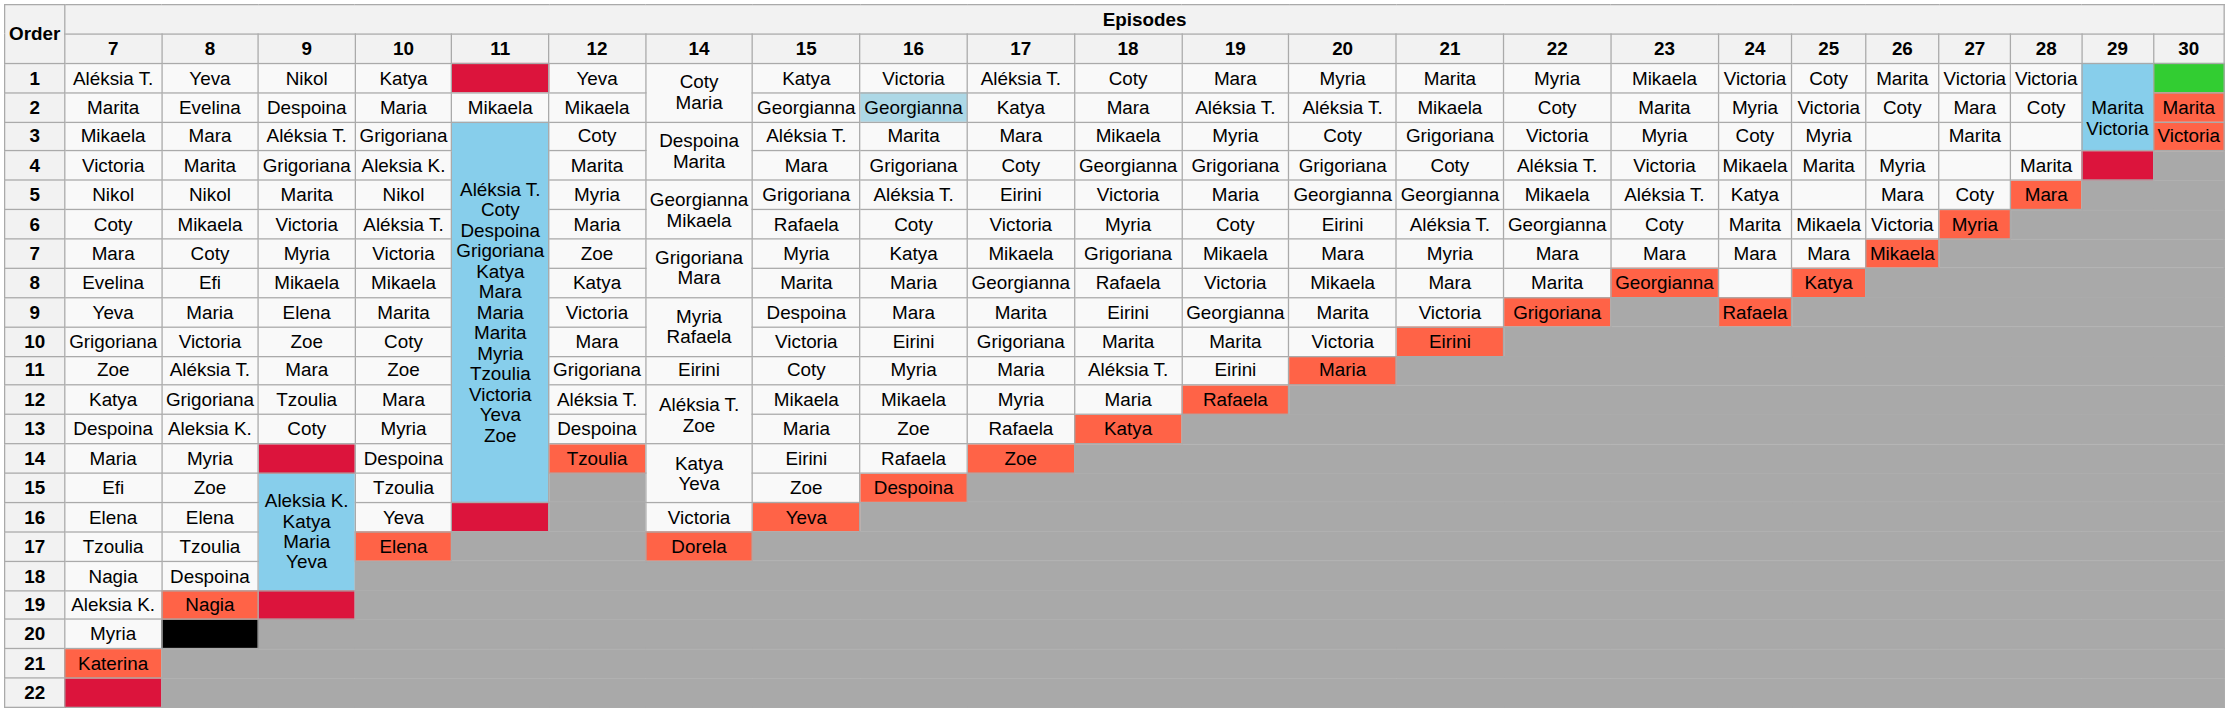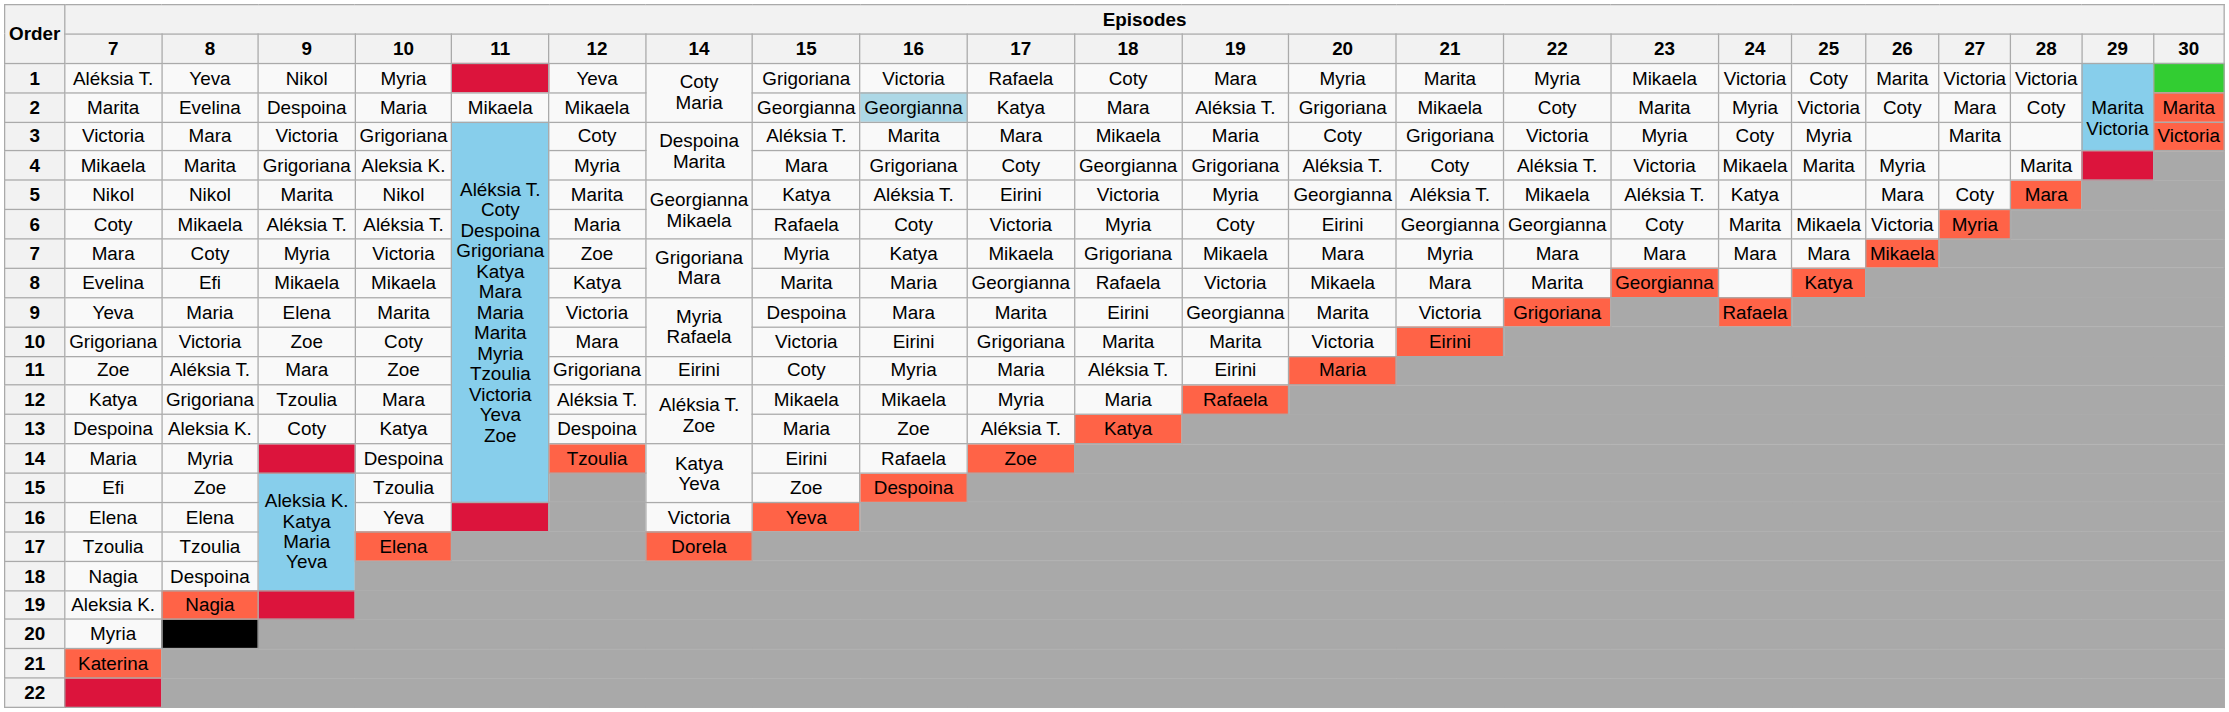(403, 78) Katya -> (403, 78) Myria
(806, 78) Katya -> (806, 78) Grigoriana
(1021, 78) Aléksia T. -> (1021, 78) Rafaela
(1343, 107) Aléksia T. -> (1343, 107) Grigoriana
(113, 136) Mikaela -> (113, 136) Victoria
(307, 136) Aléksia T. -> (307, 136) Victoria
(1235, 136) Myria -> (1235, 136) Maria
(113, 165) Victoria -> (113, 165) Mikaela
(597, 165) Marita -> (597, 165) Myria
(1343, 165) Grigoriana -> (1343, 165) Aléksia T.
(597, 195) Myria -> (597, 195) Marita
(806, 195) Grigoriana -> (806, 195) Katya
(1235, 195) Maria -> (1235, 195) Myria
(1450, 195) Georgianna -> (1450, 195) Aléksia T.
(307, 224) Victoria -> (307, 224) Aléksia T.
(1450, 224) Aléksia T. -> (1450, 224) Georgianna
(403, 429) Myria -> (403, 429) Katya
(1021, 429) Rafaela -> (1021, 429) Aléksia T.
